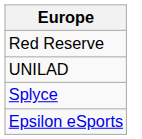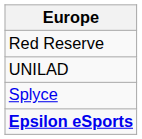(66, 121) normal -> (71, 121) bold
